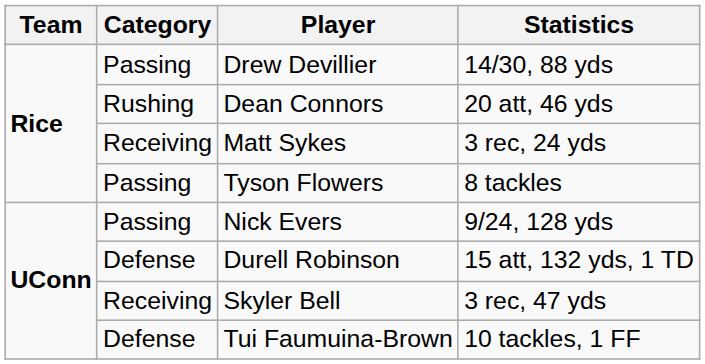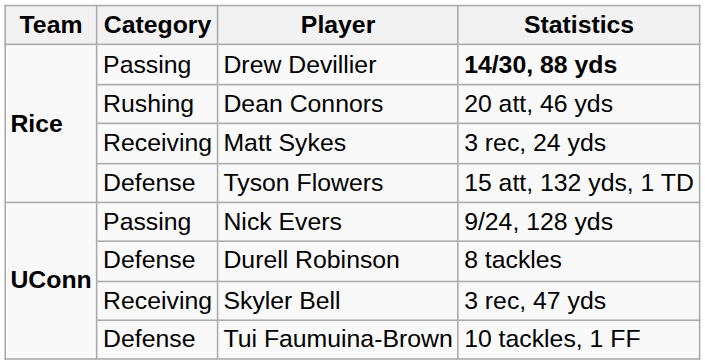(539, 64) normal -> (541, 64) bold
(147, 182) Passing -> (149, 182) Defense
(513, 182) 8 tackles -> (579, 182) 15 att, 132 yds, 1 TD
(579, 260) 15 att, 132 yds, 1 TD -> (513, 260) 8 tackles
